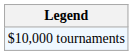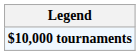(66, 38) normal -> (70, 38) bold
